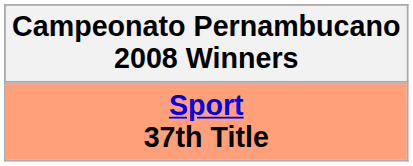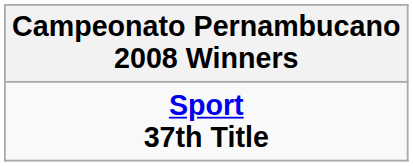(206, 120) lightsalmon background -> (206, 120) no background
